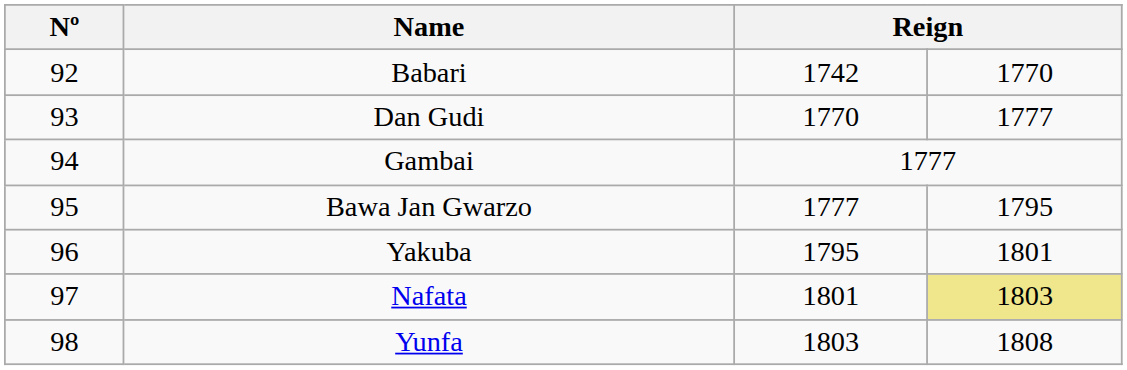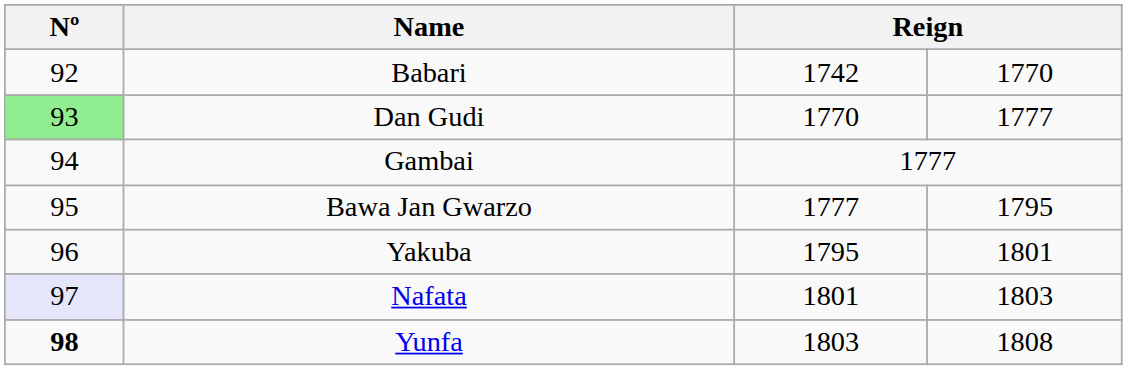(65, 116) no background -> (65, 116) lightgreen background
(65, 296) no background -> (65, 296) lavender background
(1025, 296) khaki background -> (1025, 296) no background
(65, 341) normal -> (65, 341) bold
